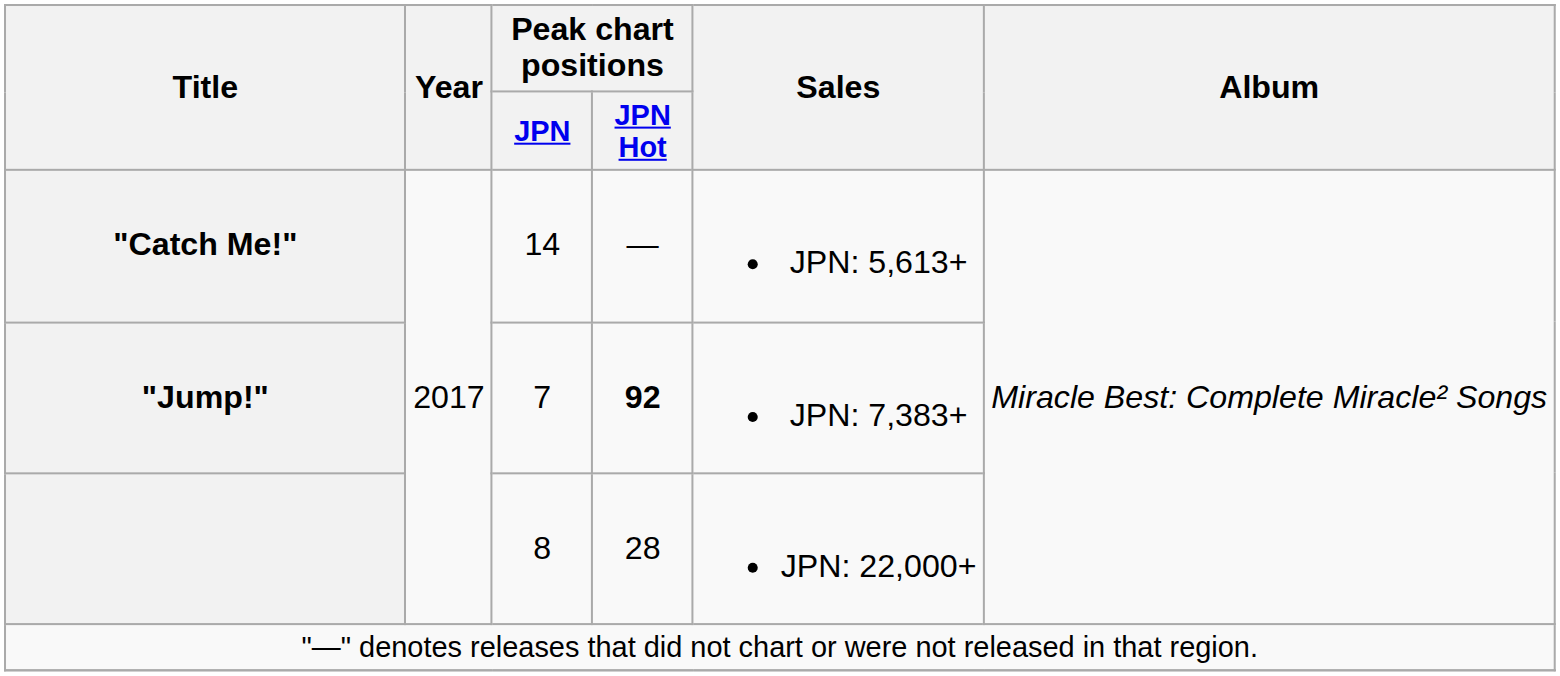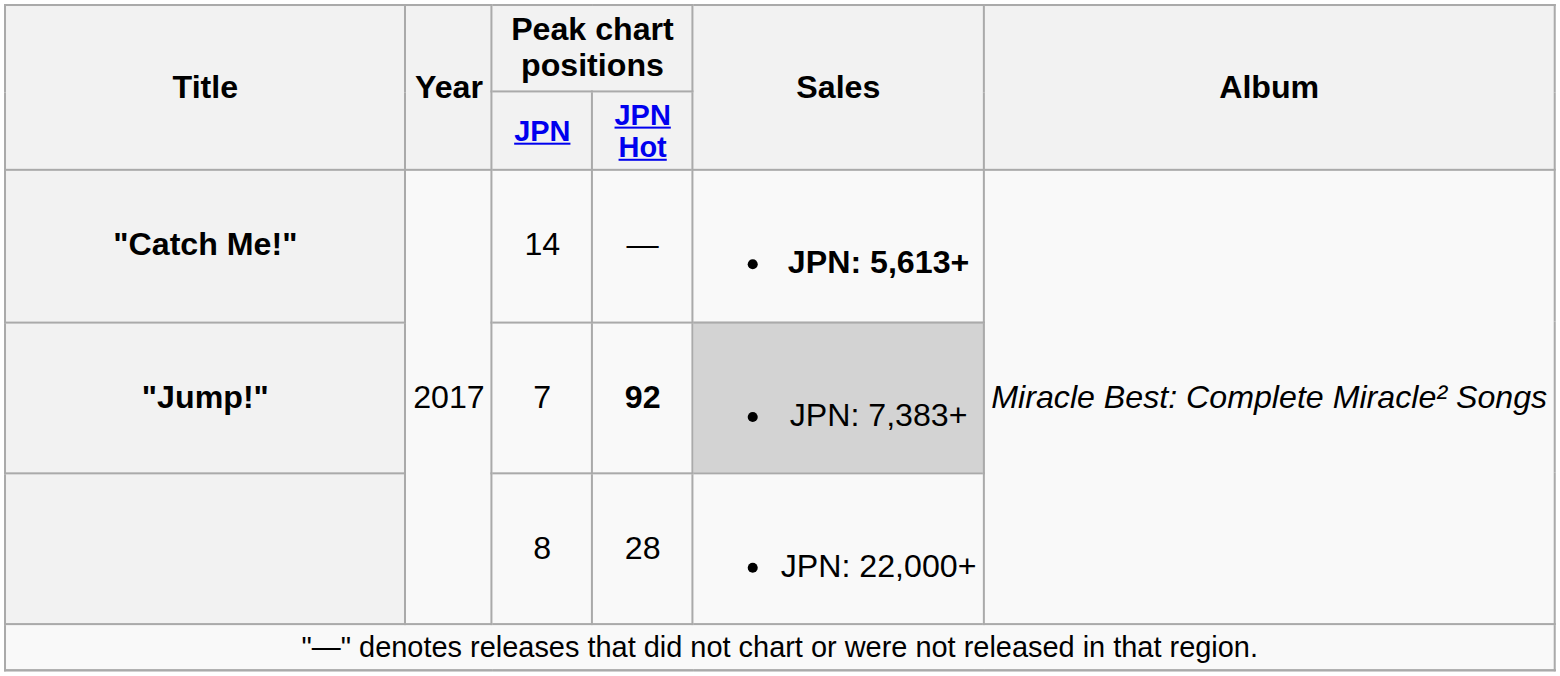(838, 264) normal -> (838, 264) bold
(838, 415) no background -> (838, 415) lightgrey background
